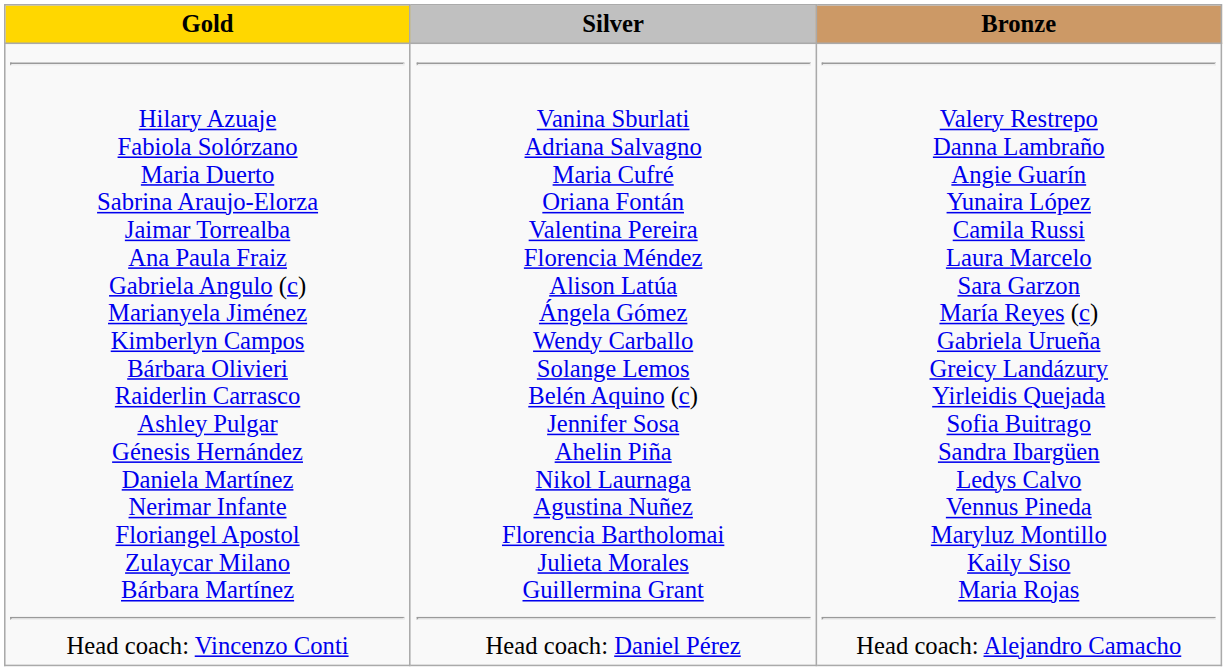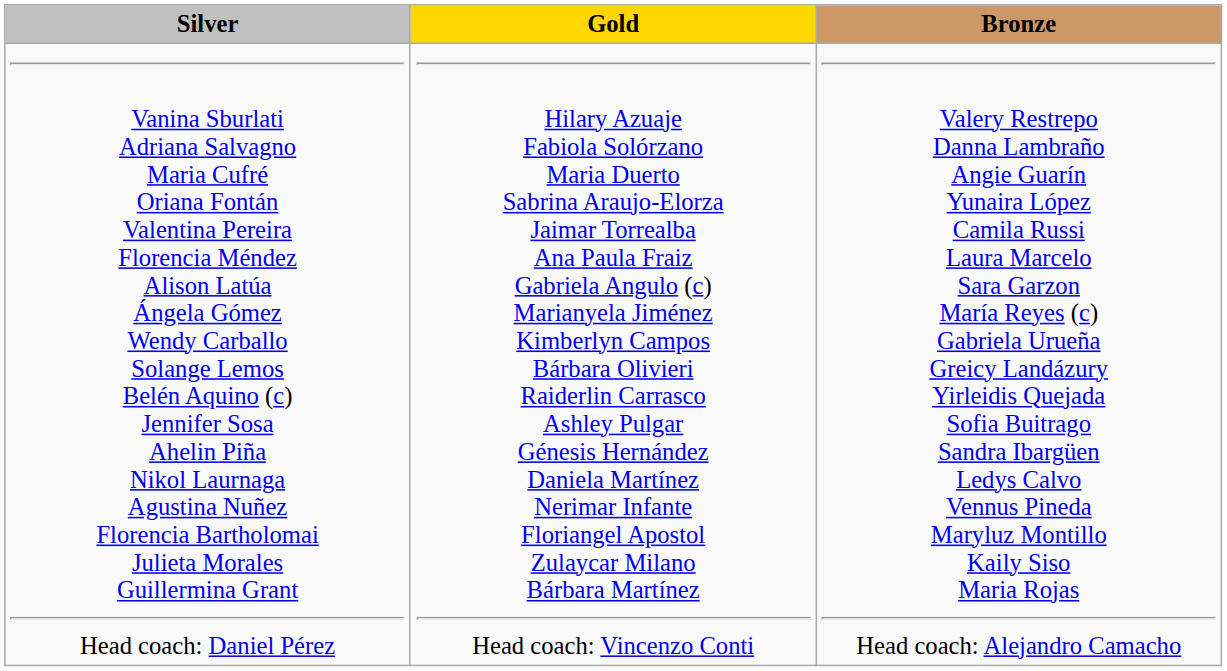columns swapped: (208, 24) <-> (613, 24)
